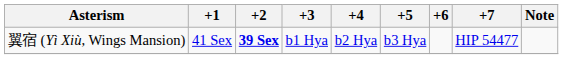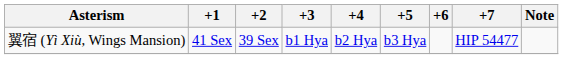(259, 40) bold -> (259, 40) normal
